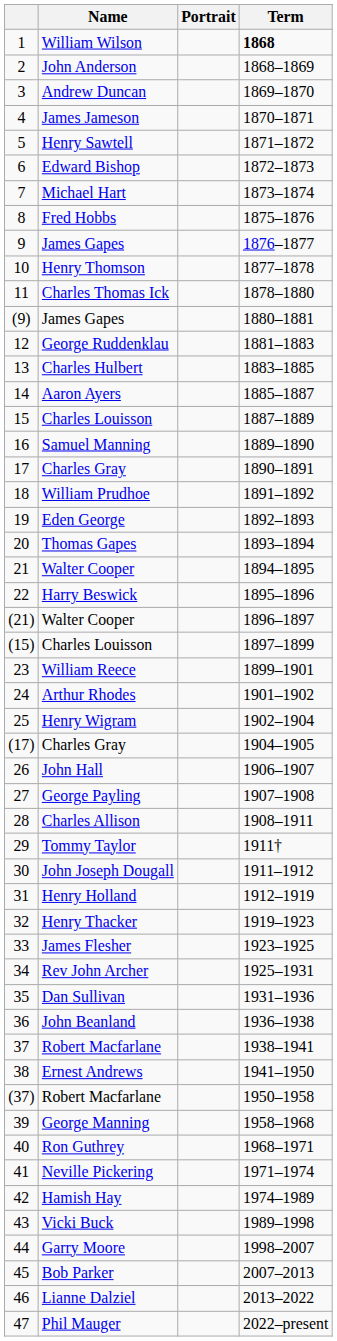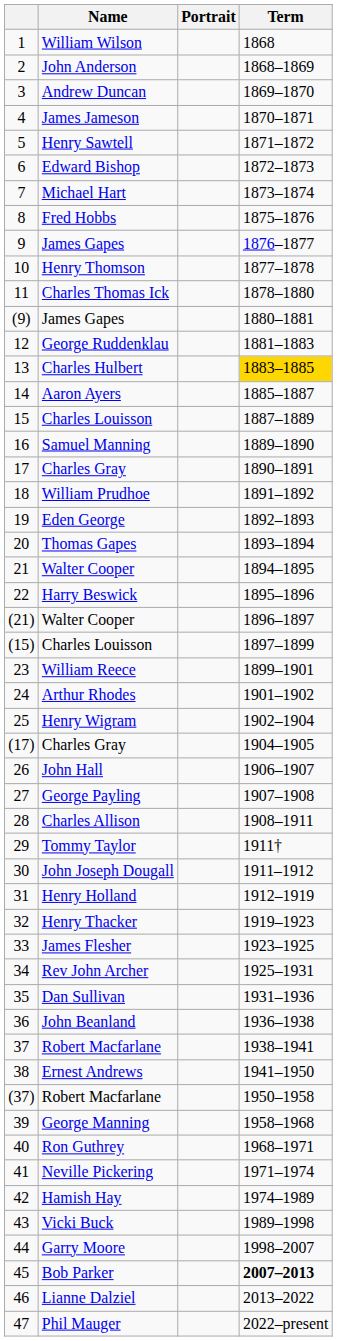(259, 42) bold -> (259, 42) normal
(279, 368) no background -> (279, 368) gold background
(279, 1273) normal -> (279, 1273) bold
